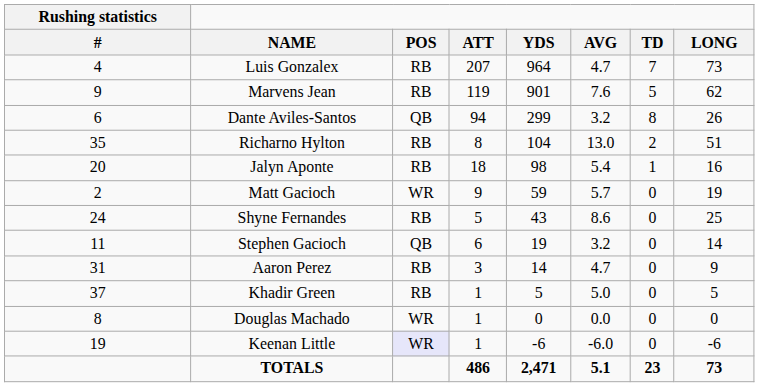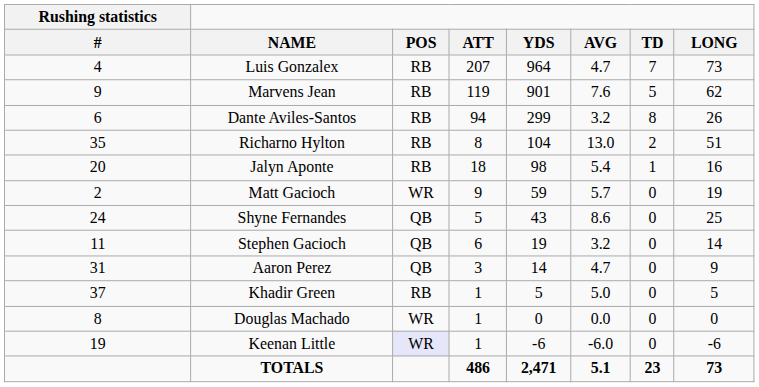(421, 117) QB -> (421, 117) RB
(421, 218) RB -> (421, 218) QB
(421, 268) RB -> (421, 268) QB
